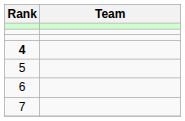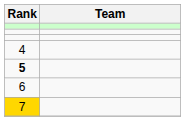(22, 49) bold -> (22, 49) normal
(22, 68) normal -> (22, 68) bold
(22, 106) no background -> (22, 106) gold background
